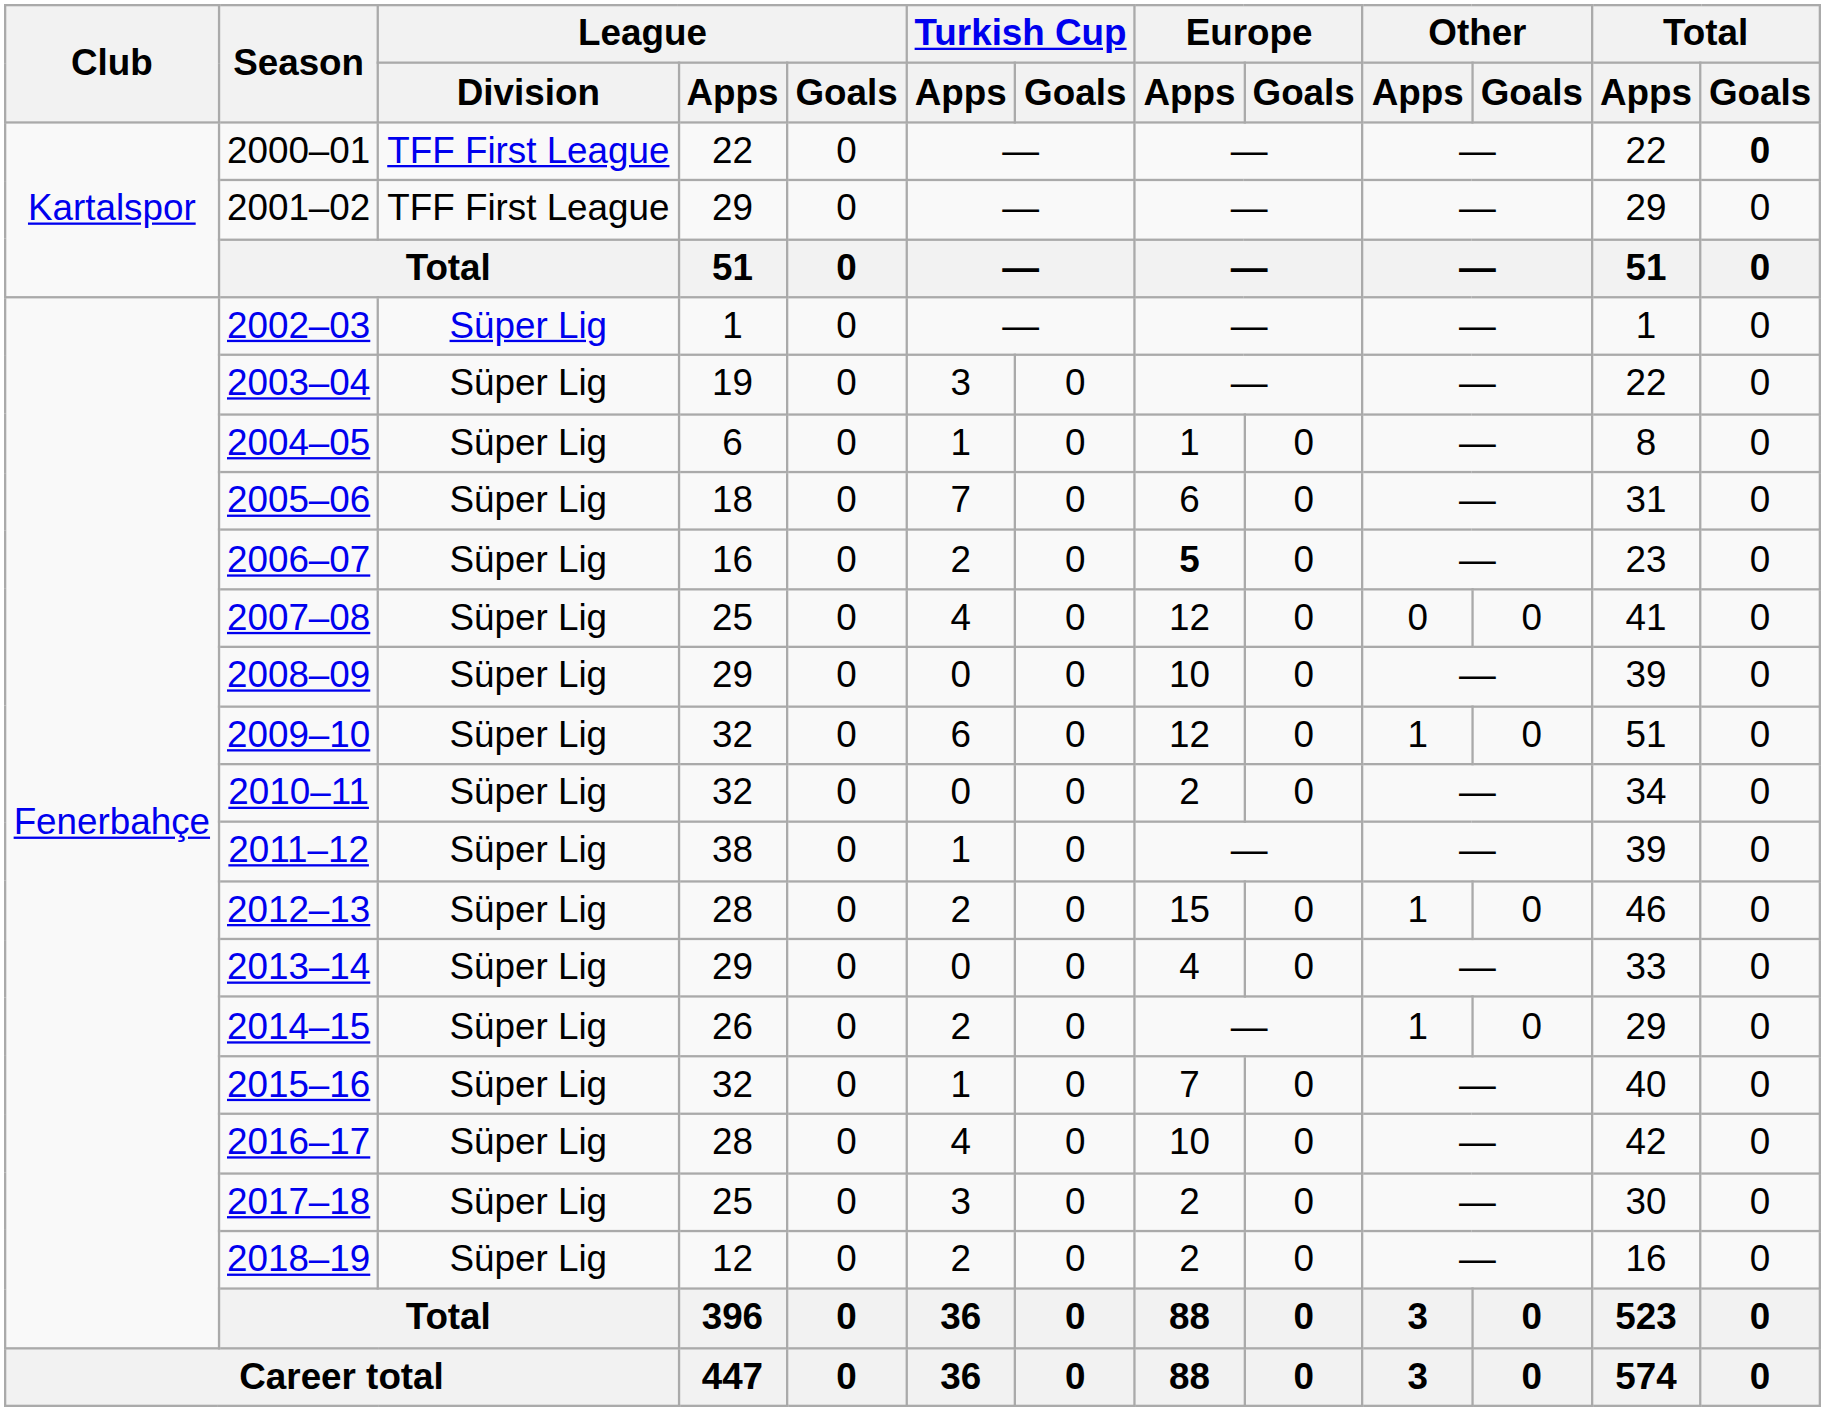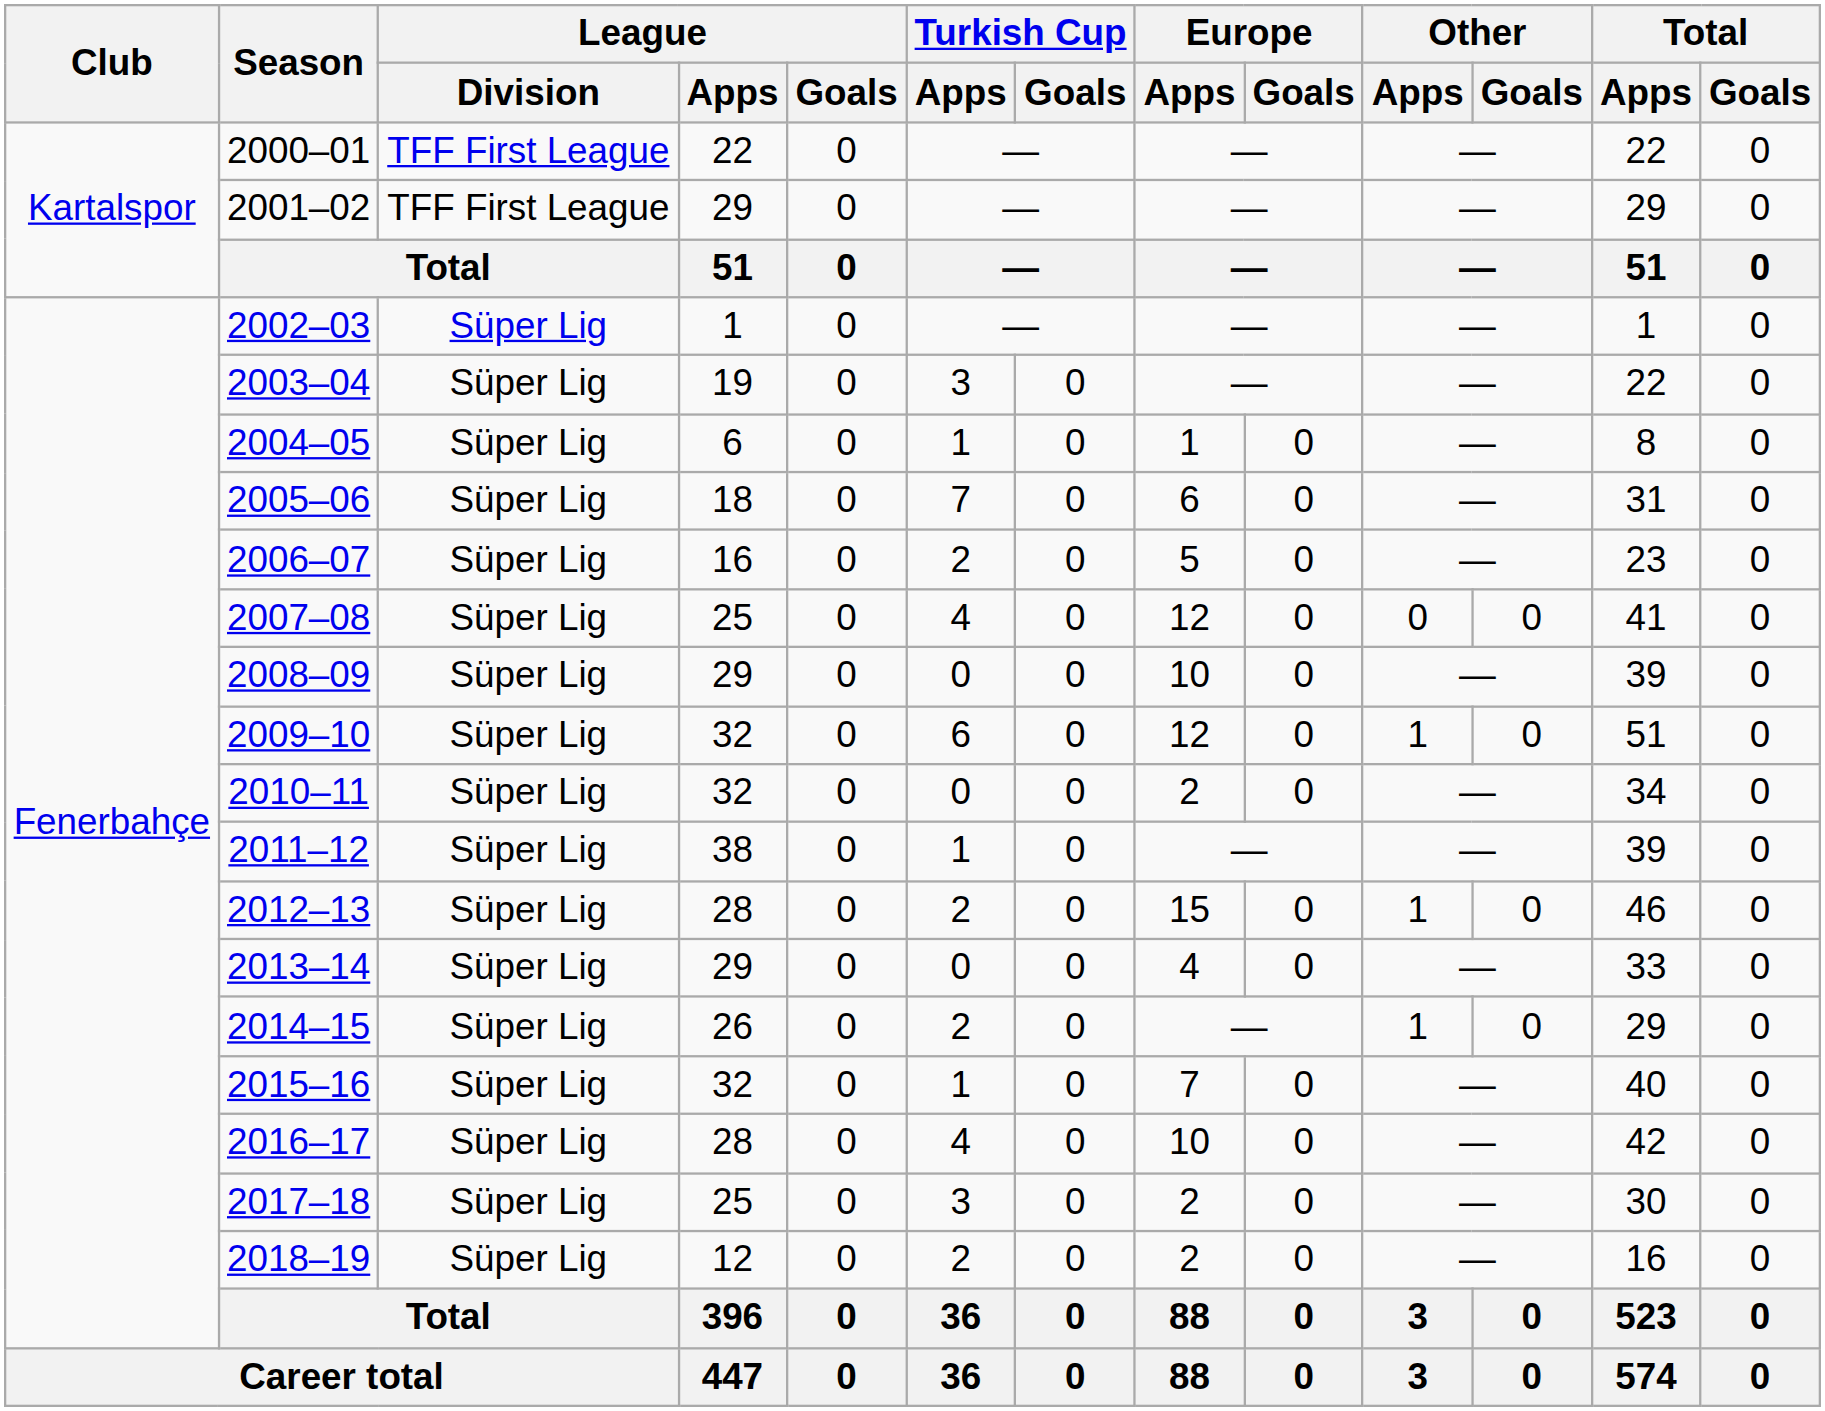(1760, 150) bold -> (1760, 150) normal
(1190, 558) bold -> (1190, 558) normal
